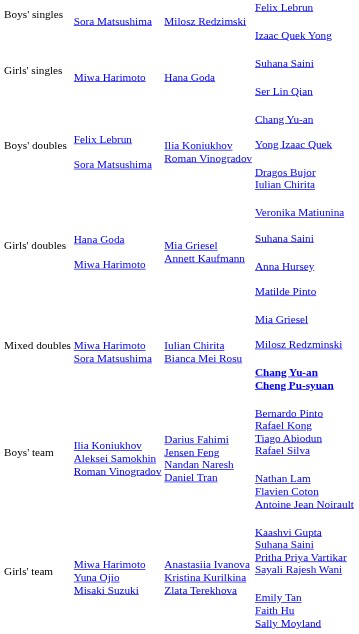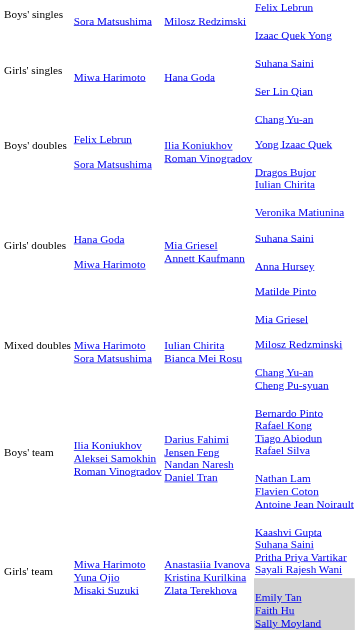(294, 378) bold -> (292, 378) normal
(288, 610) no background -> (288, 610) lightgrey background
